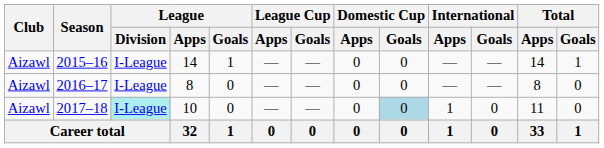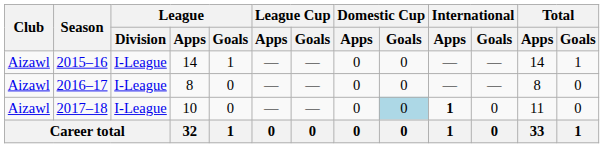(141, 108) paleturquoise background -> (141, 108) no background
(450, 108) normal -> (450, 108) bold
